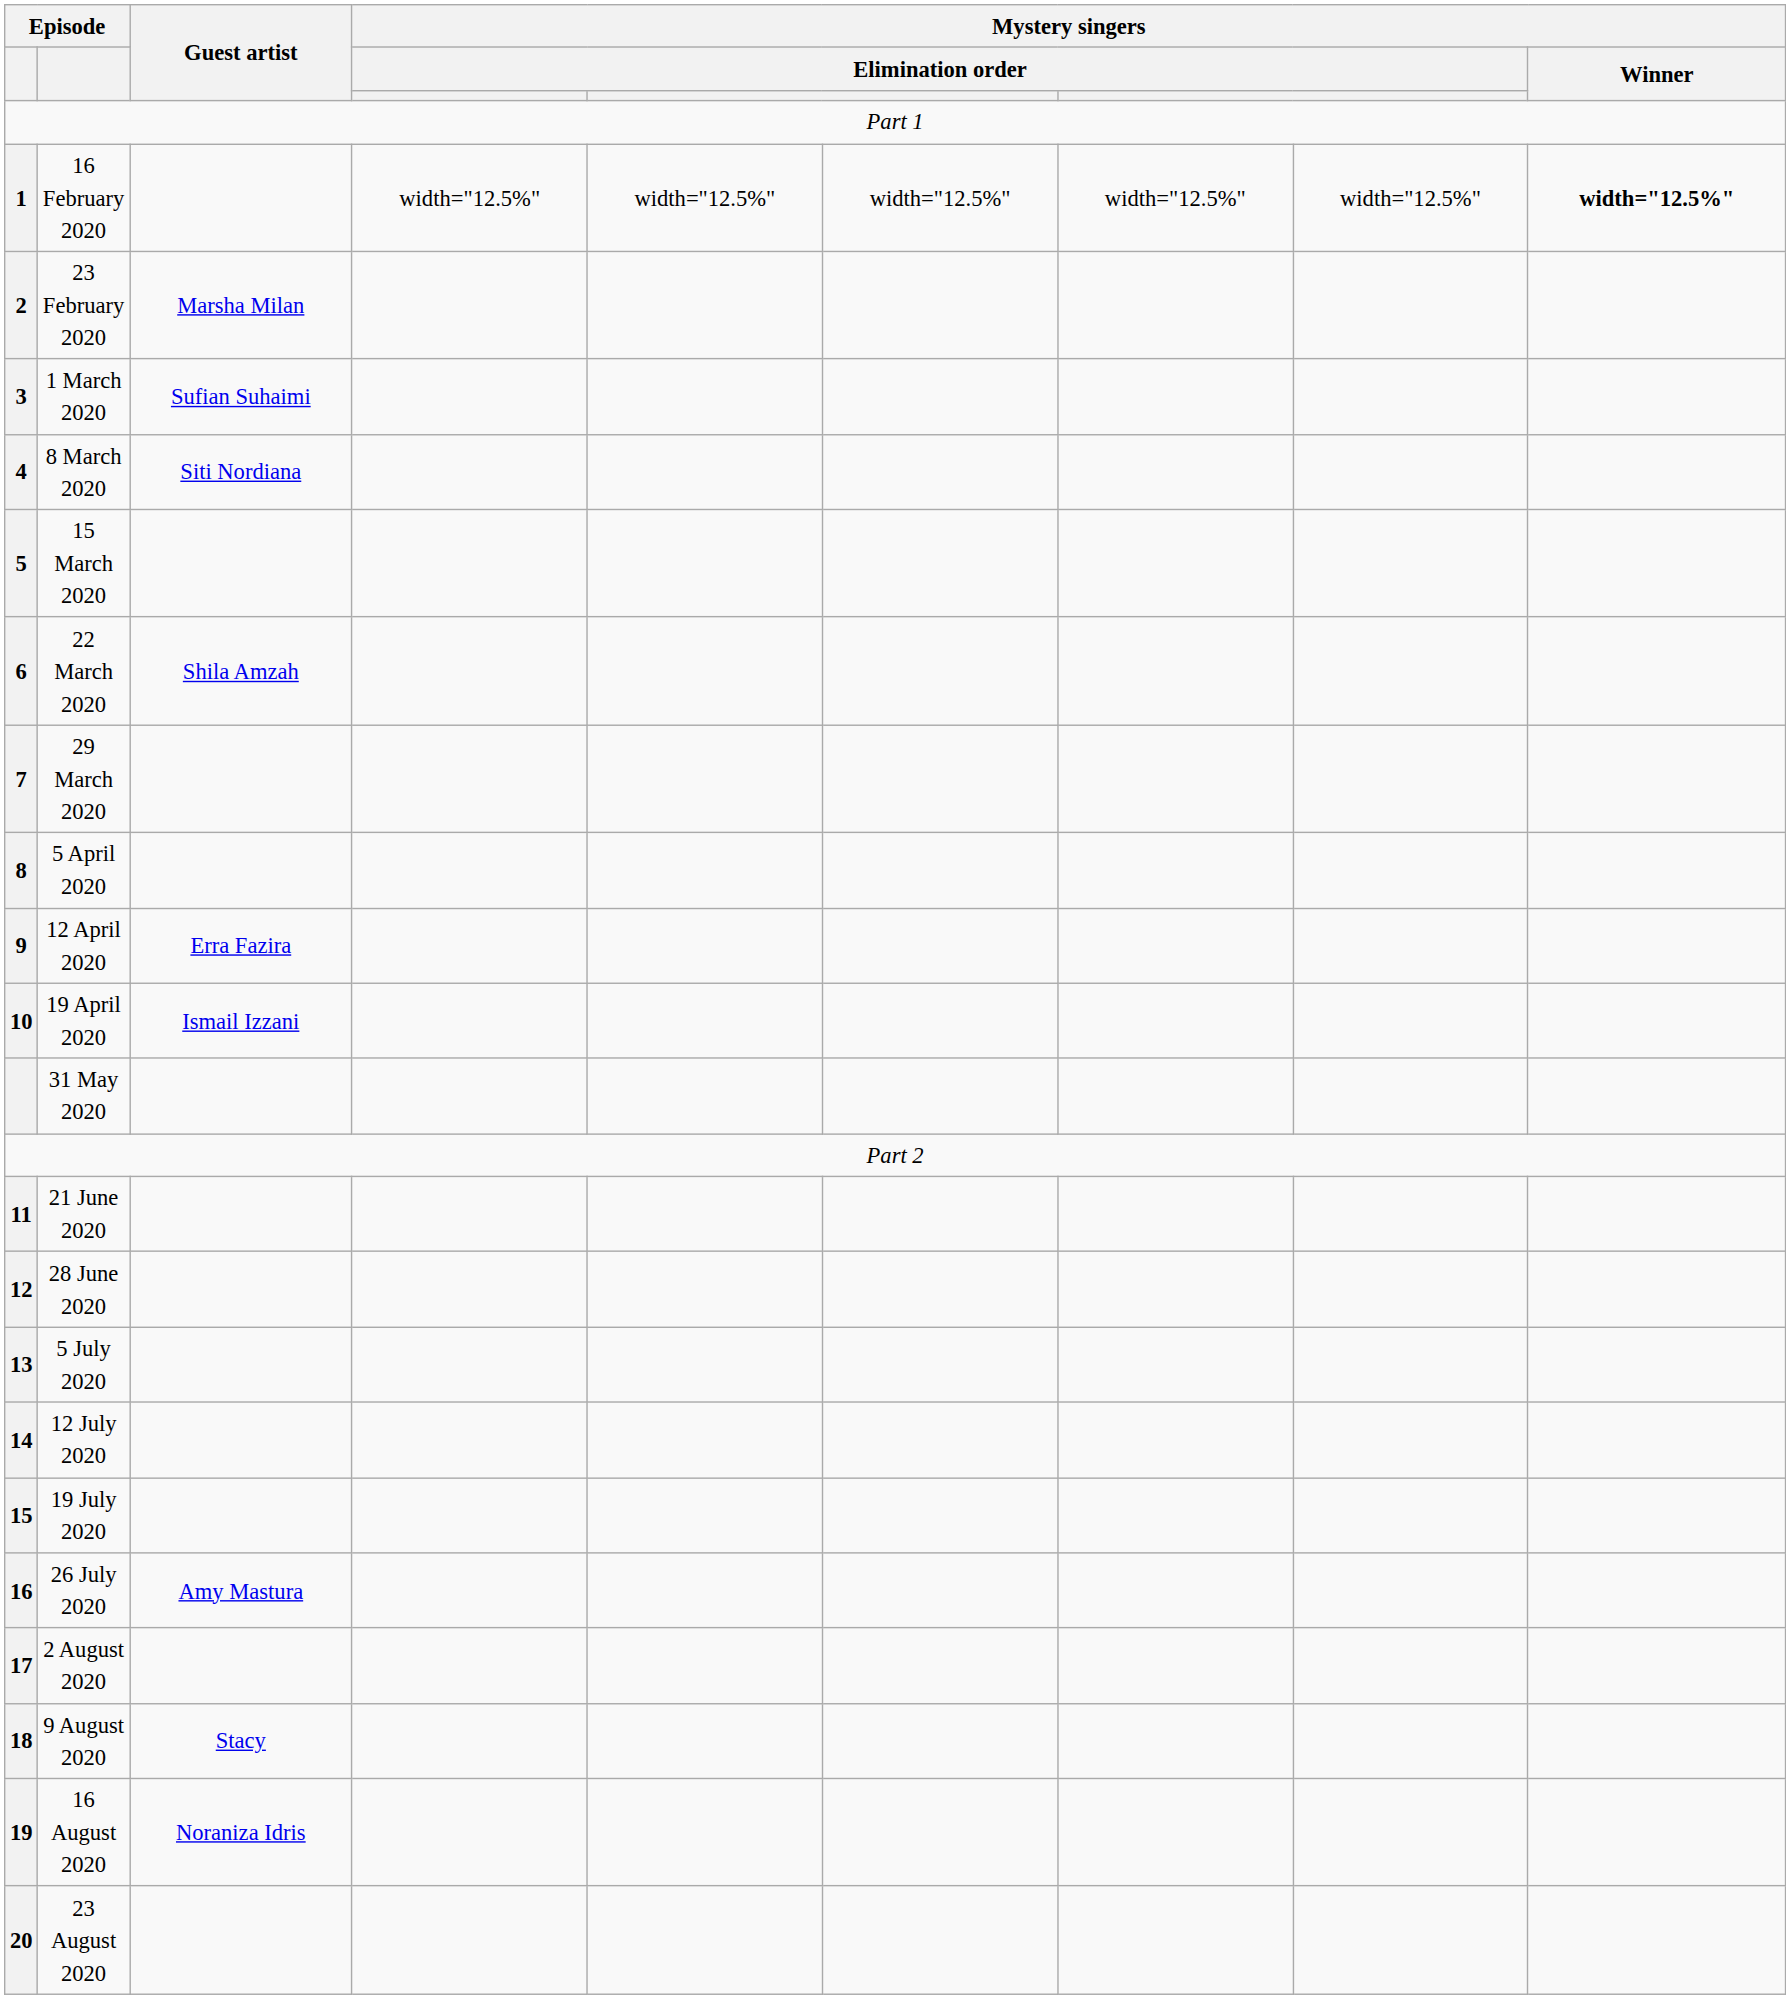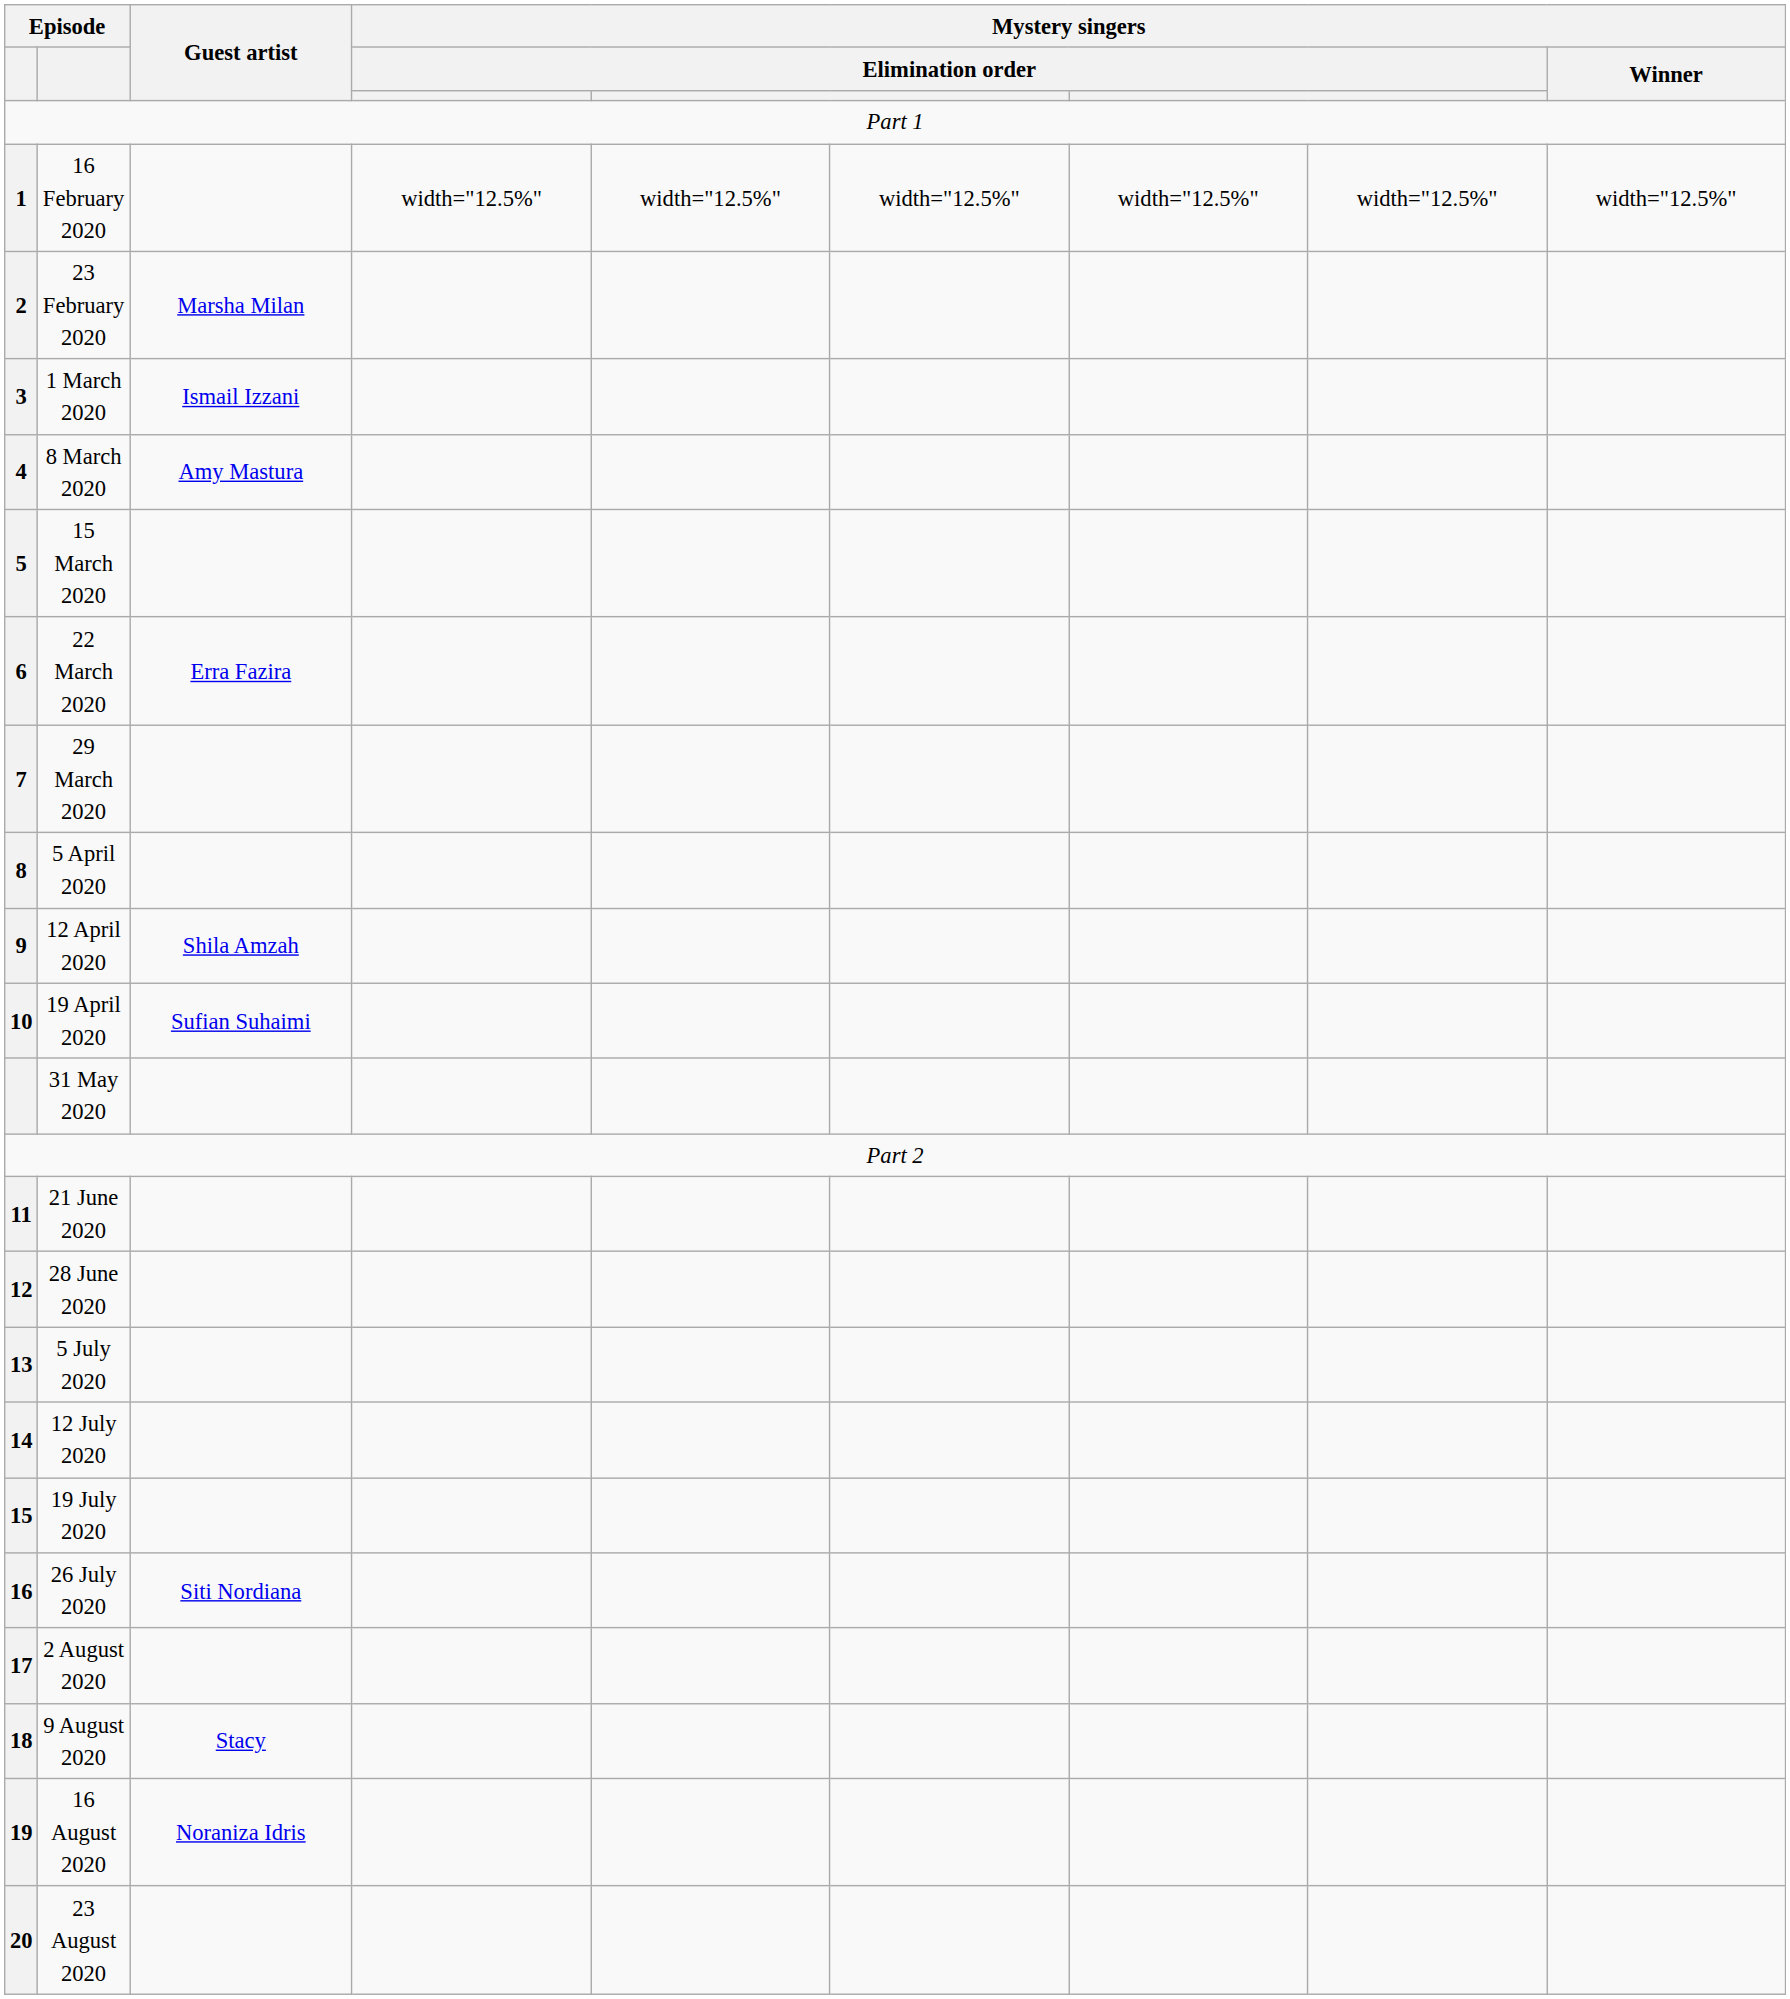(1657, 197) bold -> (1666, 197) normal
(241, 397) Sufian Suhaimi -> (241, 397) Ismail Izzani
(241, 472) Siti Nordiana -> (241, 472) Amy Mastura
(241, 671) Shila Amzah -> (241, 671) Erra Fazira
(241, 945) Erra Fazira -> (241, 945) Shila Amzah
(241, 1021) Ismail Izzani -> (241, 1021) Sufian Suhaimi
(241, 1590) Amy Mastura -> (241, 1590) Siti Nordiana
